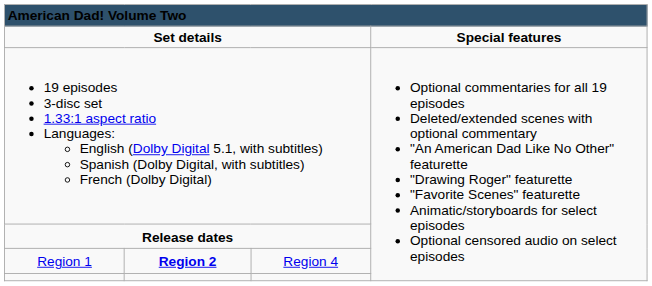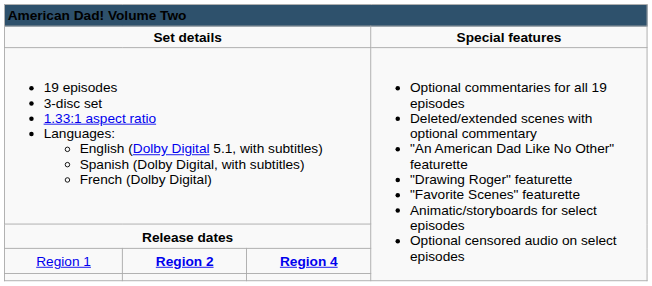(311, 261) normal -> (309, 261) bold
